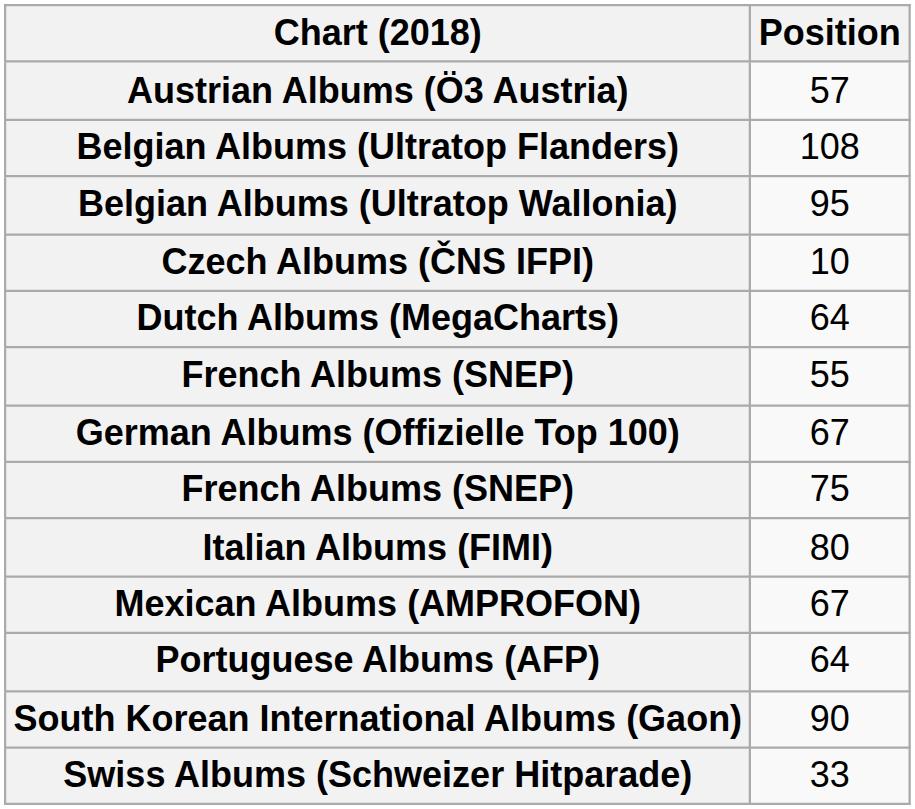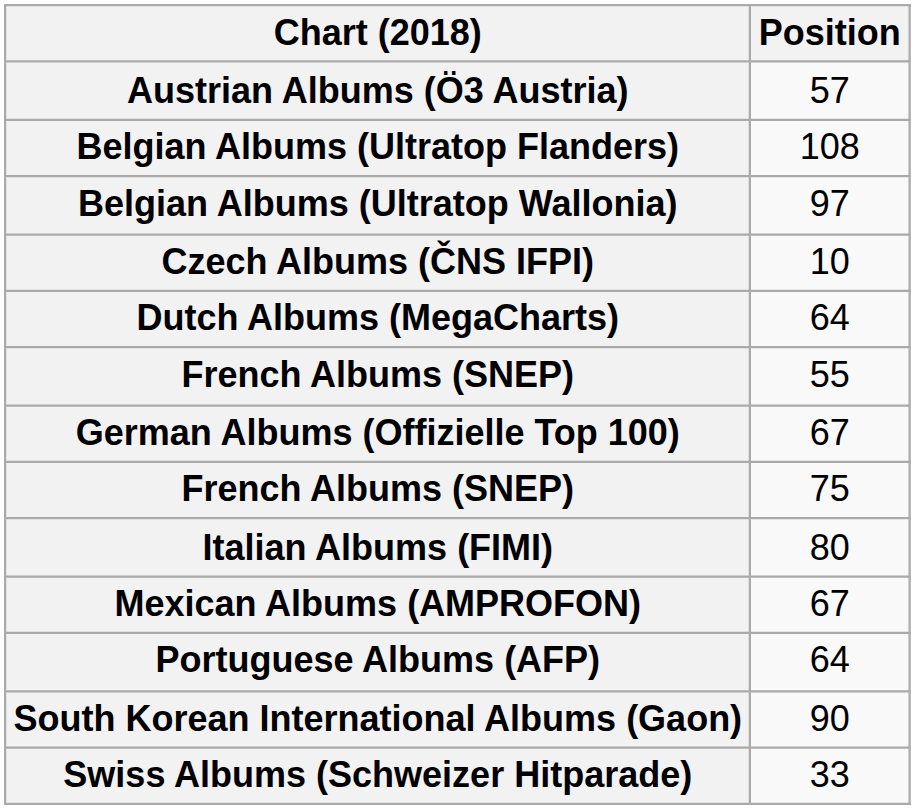(830, 204) 95 -> (830, 204) 97
